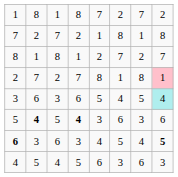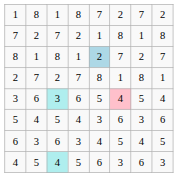(99, 57) no background -> (99, 57) lightblue background
(163, 78) pink background -> (163, 78) no background
(57, 99) no background -> (57, 99) paleturquoise background
(120, 99) no background -> (120, 99) pink background
(163, 99) paleturquoise background -> (163, 99) no background
(36, 120) bold -> (36, 120) normal
(78, 120) bold -> (78, 120) normal
(15, 141) bold -> (15, 141) normal
(163, 141) bold -> (163, 141) normal
(57, 162) no background -> (57, 162) paleturquoise background
